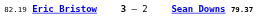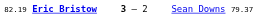(212, 9) bold -> (212, 9) normal
